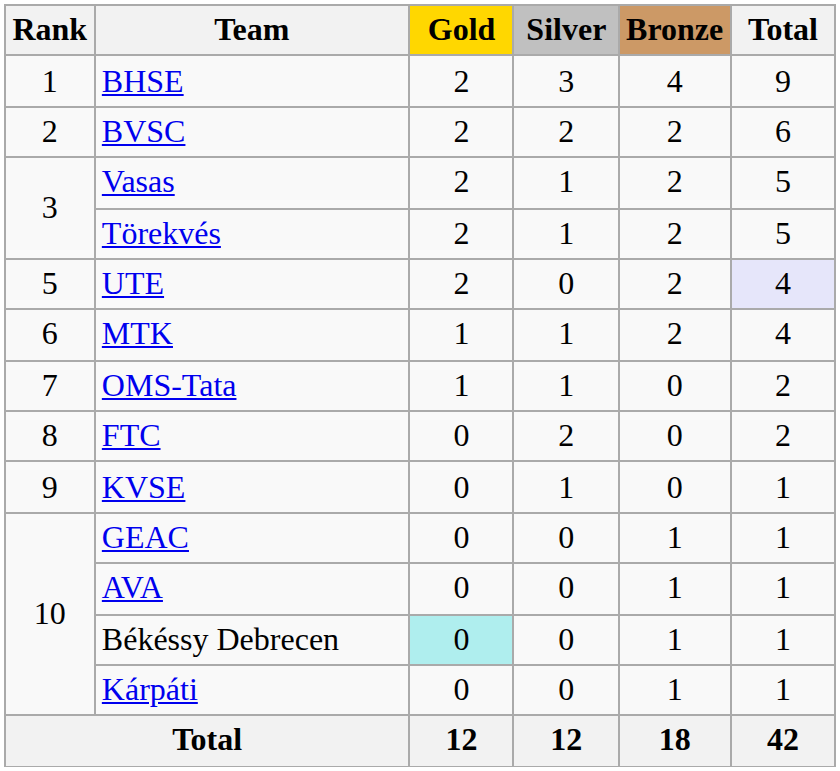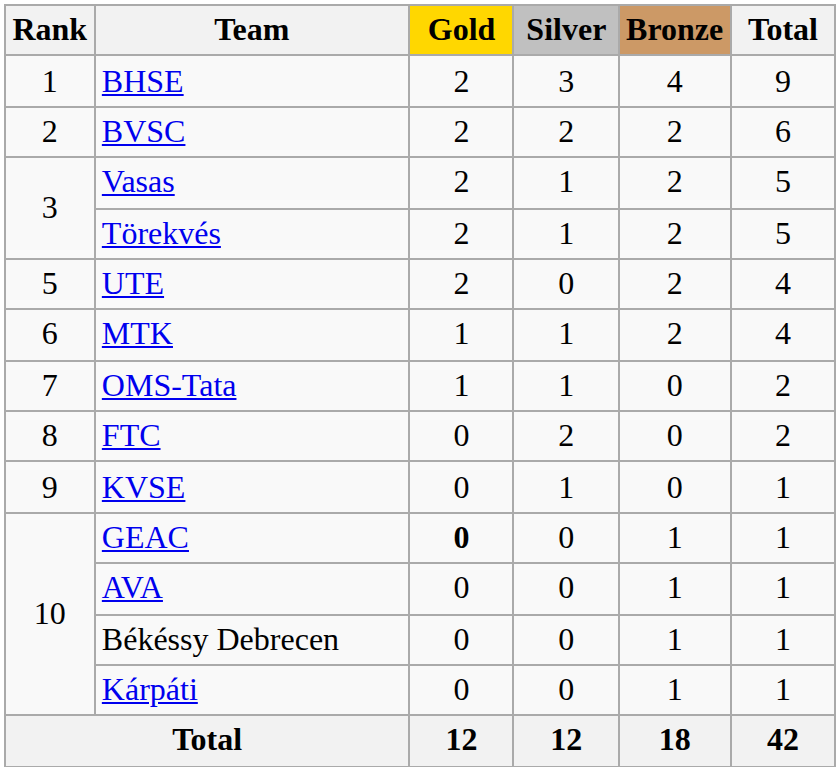(783, 283) lavender background -> (783, 283) no background
(462, 537) normal -> (462, 537) bold
(462, 638) paleturquoise background -> (462, 638) no background
